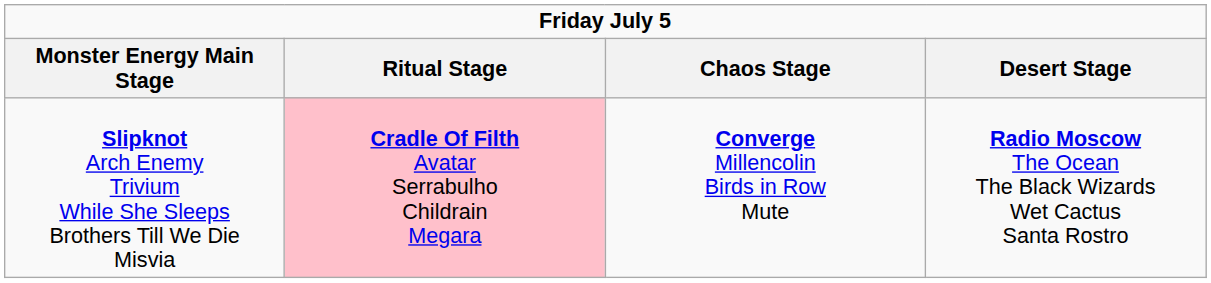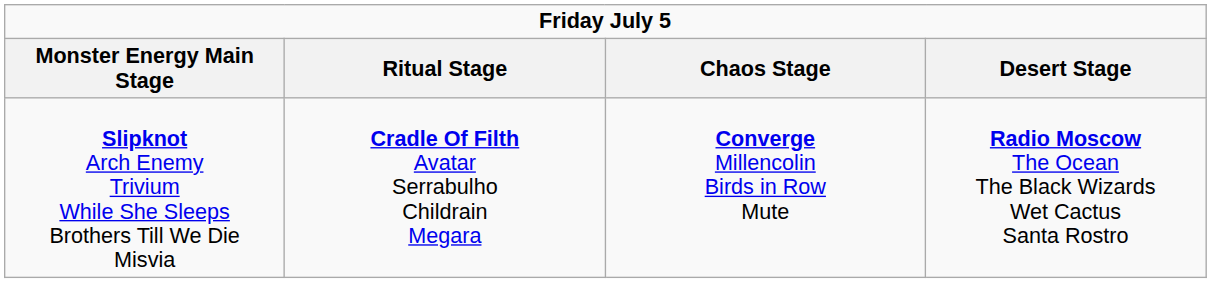(445, 187) pink background -> (445, 187) no background
